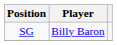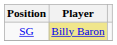(78, 31) no background -> (78, 31) khaki background
